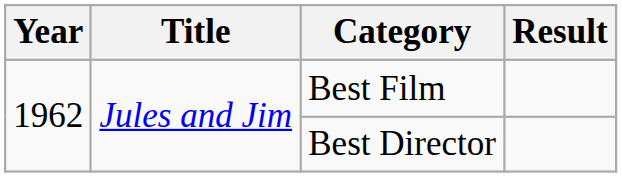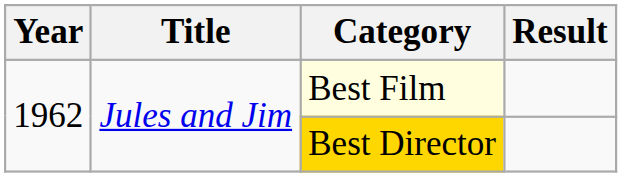(377, 87) no background -> (377, 87) lightyellow background
(402, 143) no background -> (402, 143) gold background
